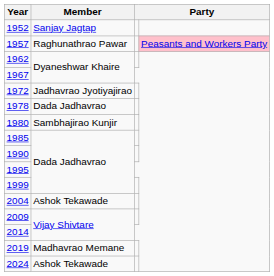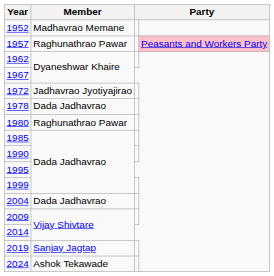(65, 28) Sanjay Jagtap -> (79, 28) Madhavrao Memane
(75, 122) Sambhajirao Kunjir -> (80, 122) Raghunathrao Pawar
(71, 201) Ashok Tekawade -> (70, 201) Dada Jadhavrao
(79, 248) Madhavrao Memane -> (65, 248) Sanjay Jagtap
